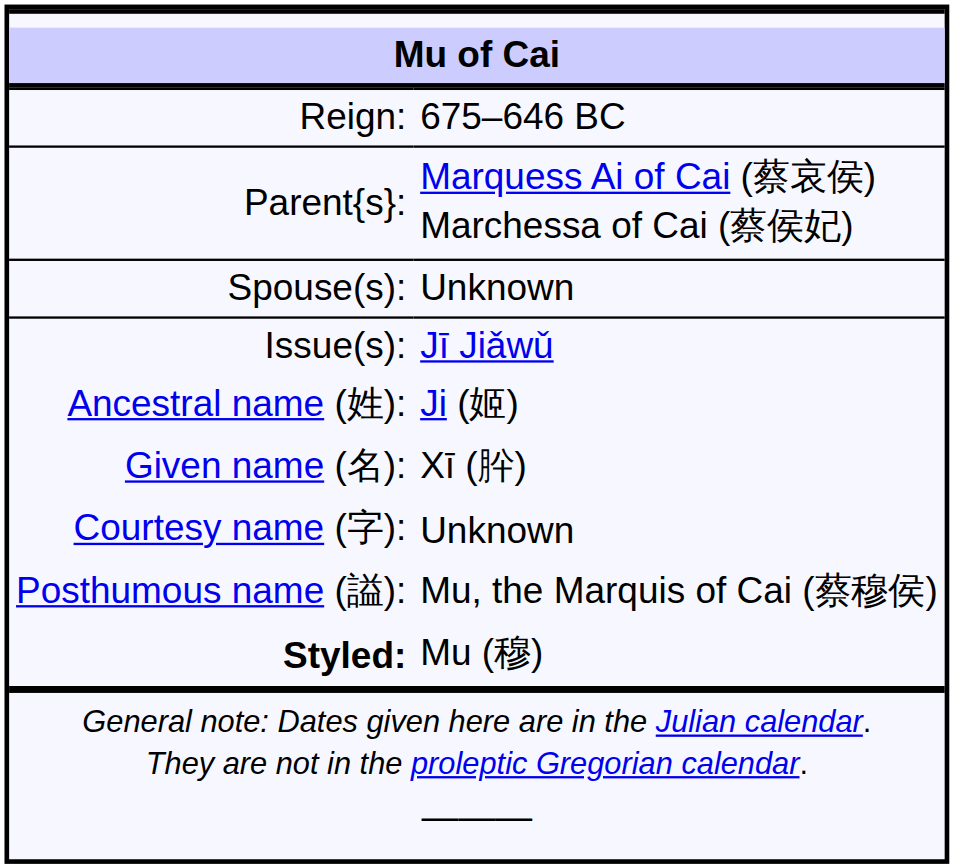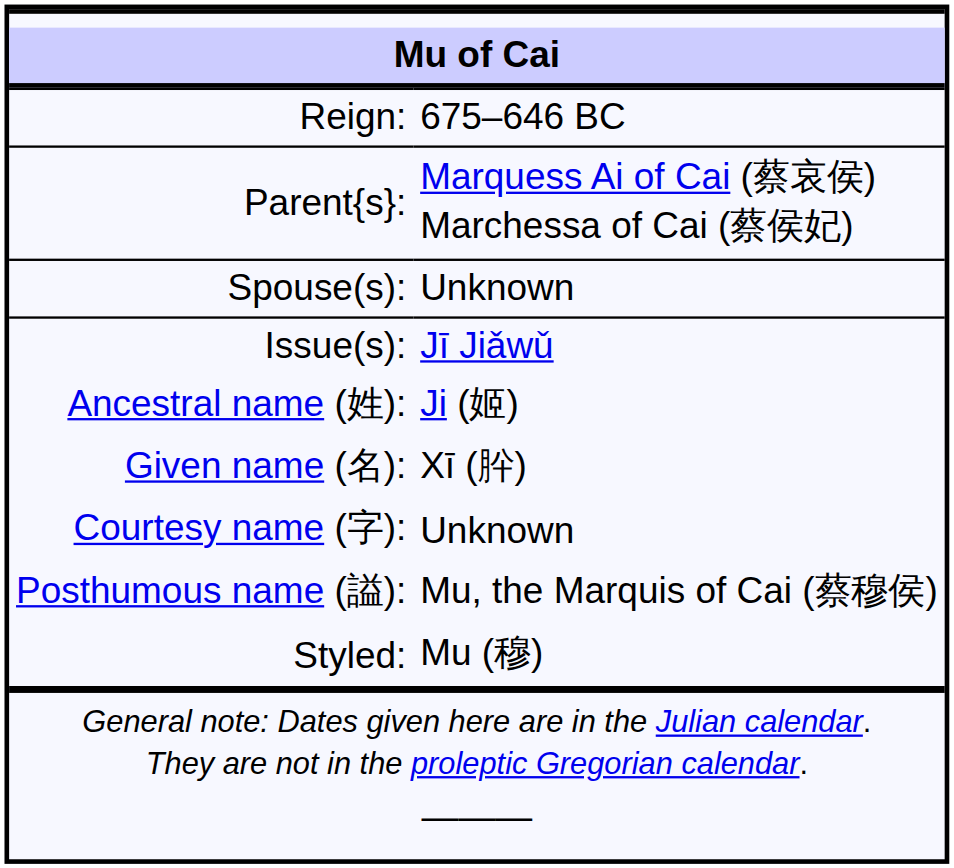(345, 654) bold -> (350, 654) normal
